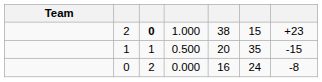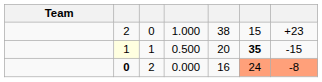(152, 31) bold -> (152, 31) normal
(126, 49) no background -> (126, 49) lightyellow background
(255, 49) normal -> (255, 49) bold
(126, 67) normal -> (126, 67) bold
(255, 67) no background -> (255, 67) lightsalmon background
(294, 67) no background -> (294, 67) lightsalmon background
